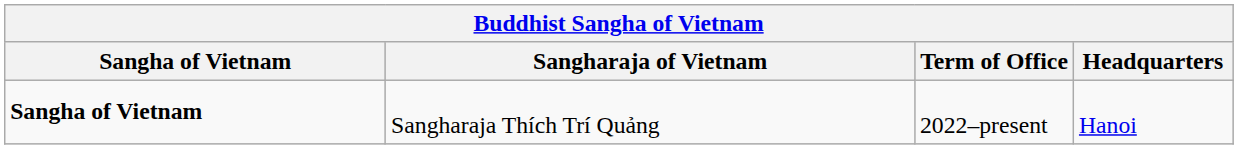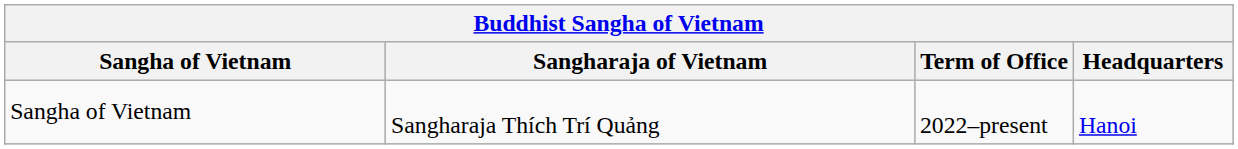(106, 111) bold -> (101, 111) normal
